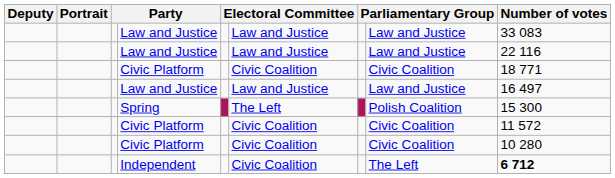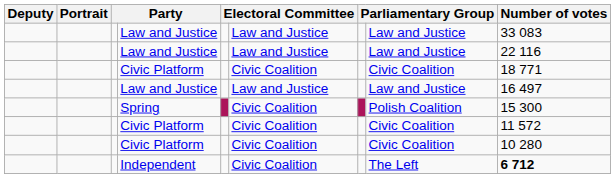(256, 107) The Left -> (274, 107) Civic Coalition
